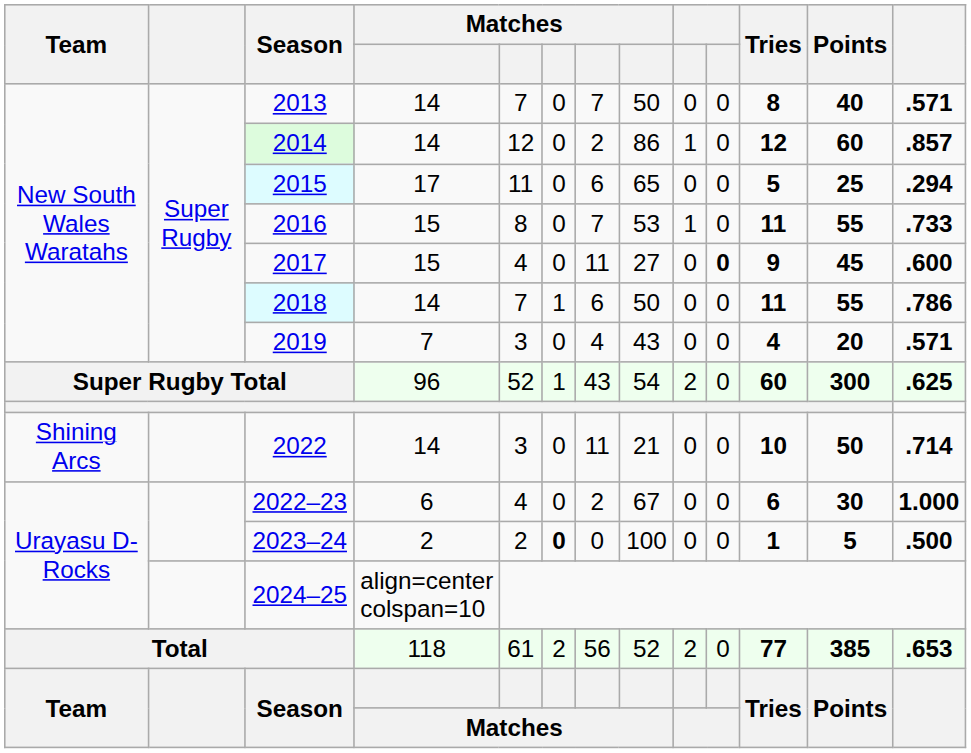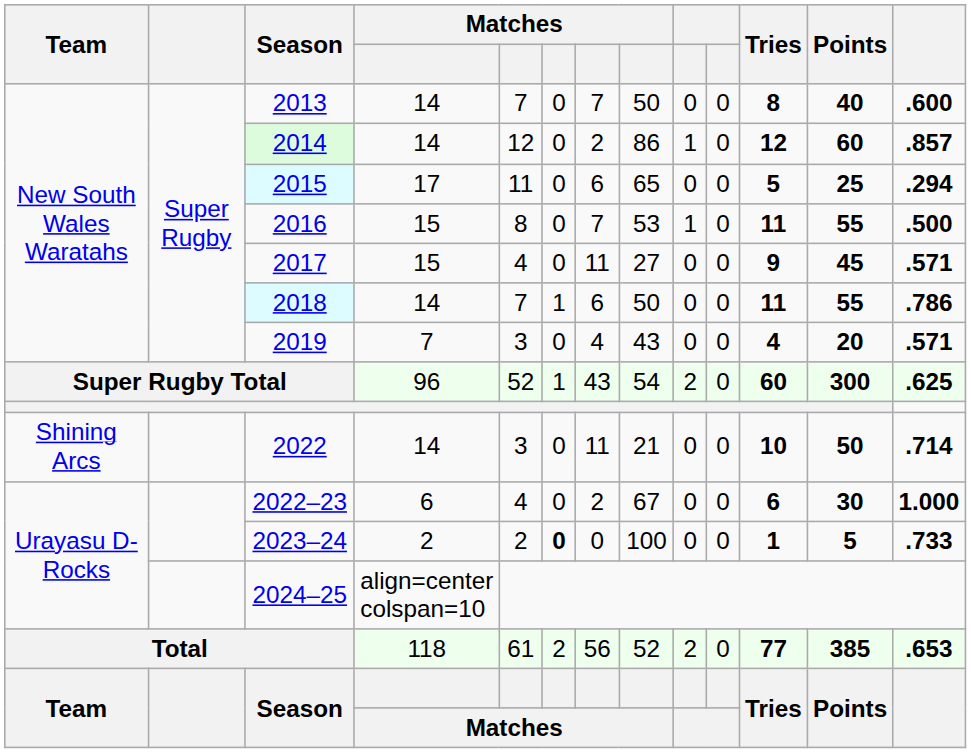(929, 104) .571 -> (929, 104) .600
(929, 223) .733 -> (929, 223) .500
(723, 262) bold -> (723, 262) normal
(929, 262) .600 -> (929, 262) .571
(929, 540) .500 -> (929, 540) .733
